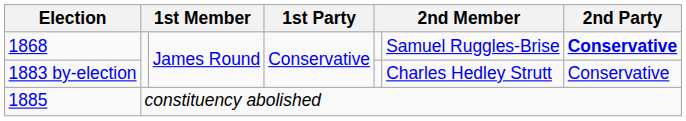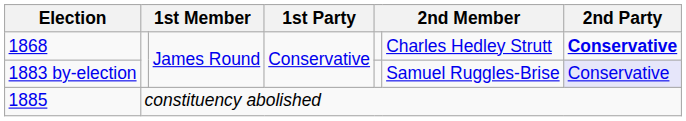(473, 45) Samuel Ruggles-Brise -> (469, 45) Charles Hedley Strutt
(469, 73) Charles Hedley Strutt -> (473, 73) Samuel Ruggles-Brise
(619, 73) no background -> (619, 73) lavender background
